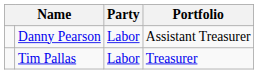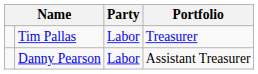rows swapped: (47, 58) <-> (59, 36)
